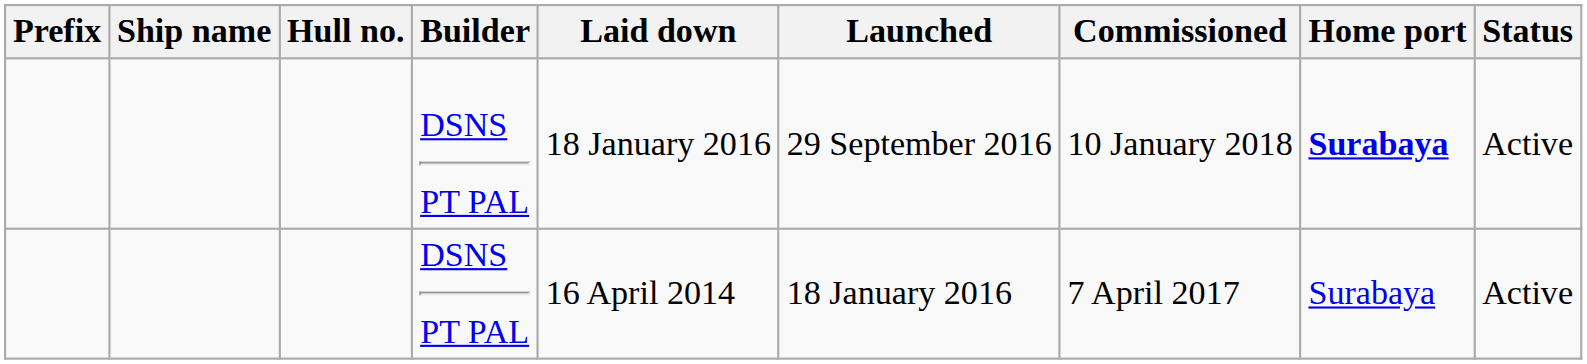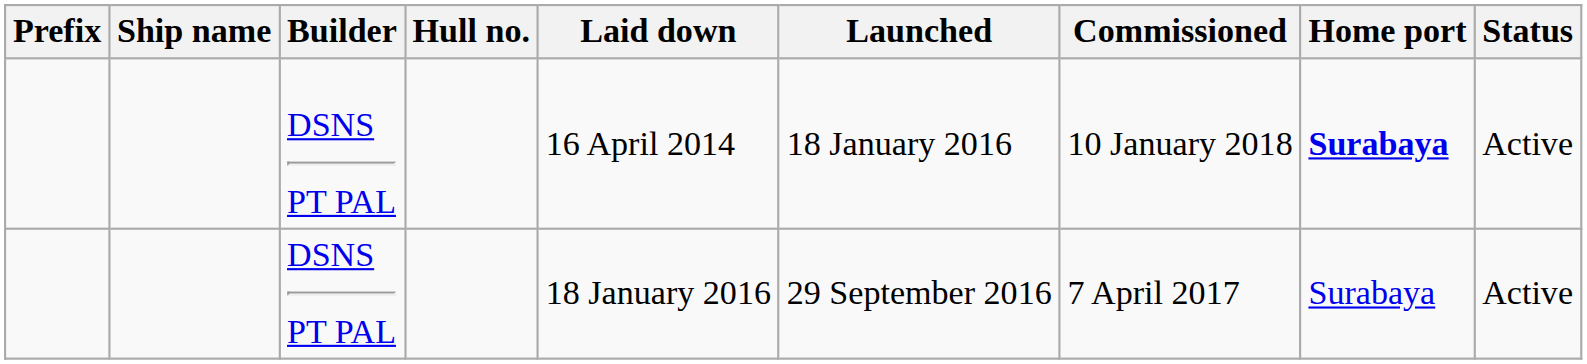columns swapped: (346, 31) <-> (475, 31)
(658, 143) 18 January 2016 -> (640, 143) 16 April 2014
(919, 143) 29 September 2016 -> (899, 143) 18 January 2016
(640, 292) 16 April 2014 -> (658, 292) 18 January 2016
(899, 292) 18 January 2016 -> (919, 292) 29 September 2016
